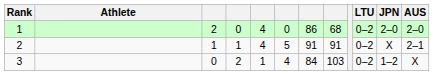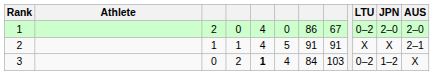(335, 29) 68 -> (335, 29) 67
(365, 45) 0–2 -> (365, 45) X
(263, 62) normal -> (263, 62) bold
